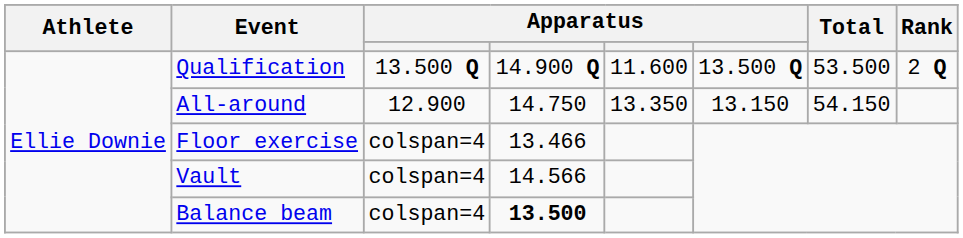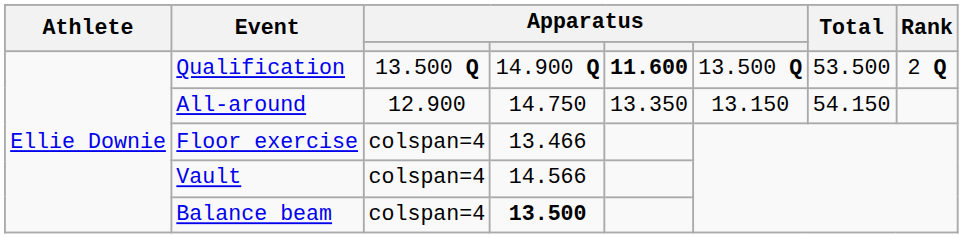(649, 69) normal -> (649, 69) bold
